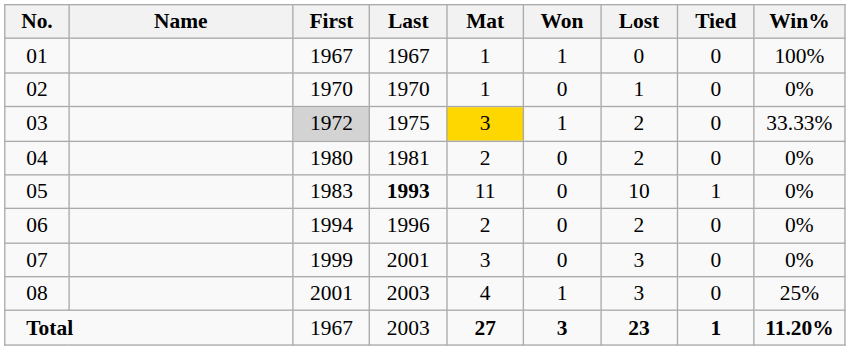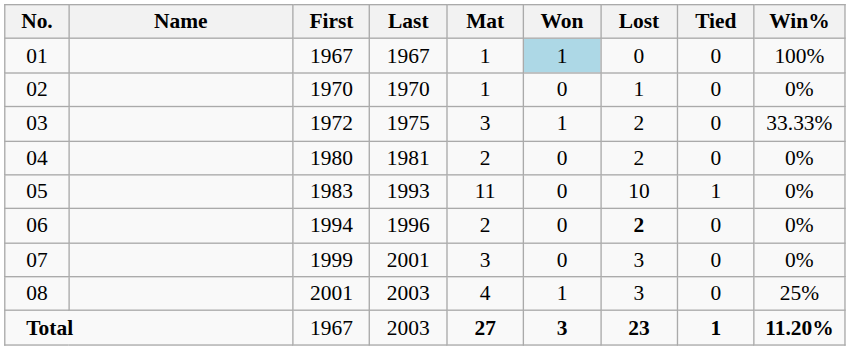(562, 55) no background -> (562, 55) lightblue background
(331, 123) lightgrey background -> (331, 123) no background
(485, 123) gold background -> (485, 123) no background
(408, 191) bold -> (408, 191) normal
(639, 225) normal -> (639, 225) bold
